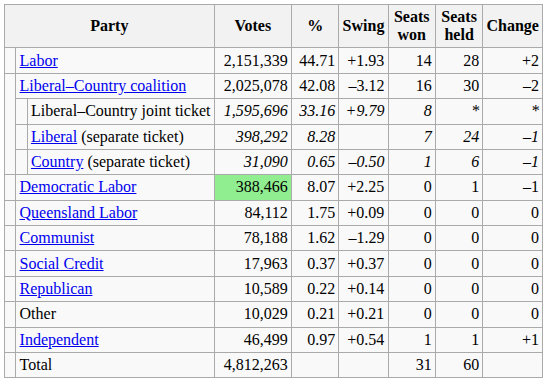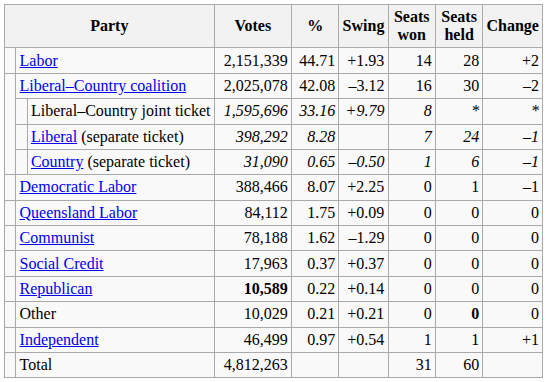(262, 187) lightgreen background -> (262, 187) no background
(266, 288) normal -> (266, 288) bold
(475, 314) normal -> (475, 314) bold
